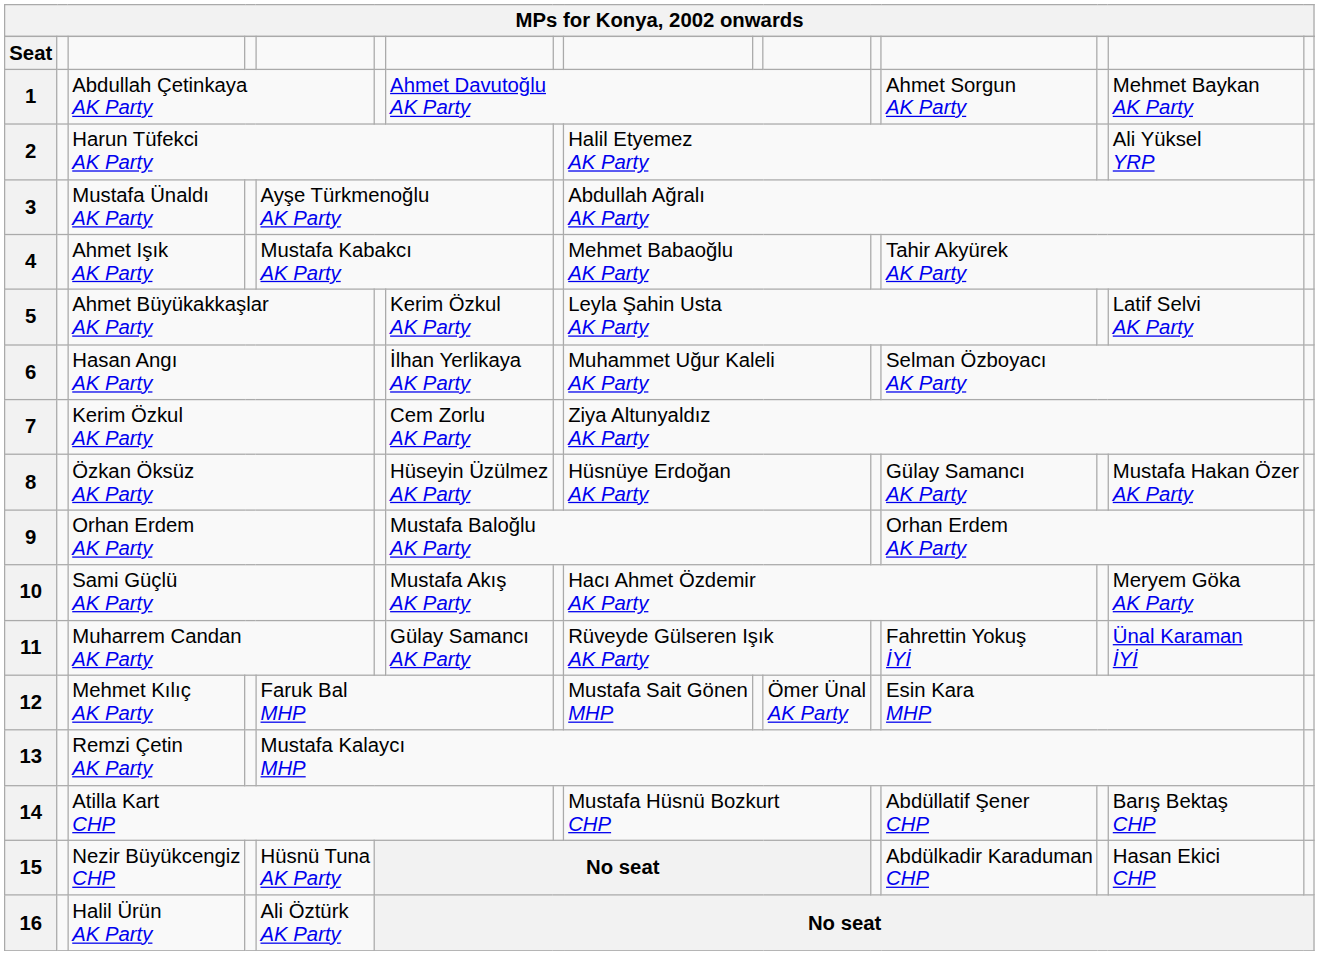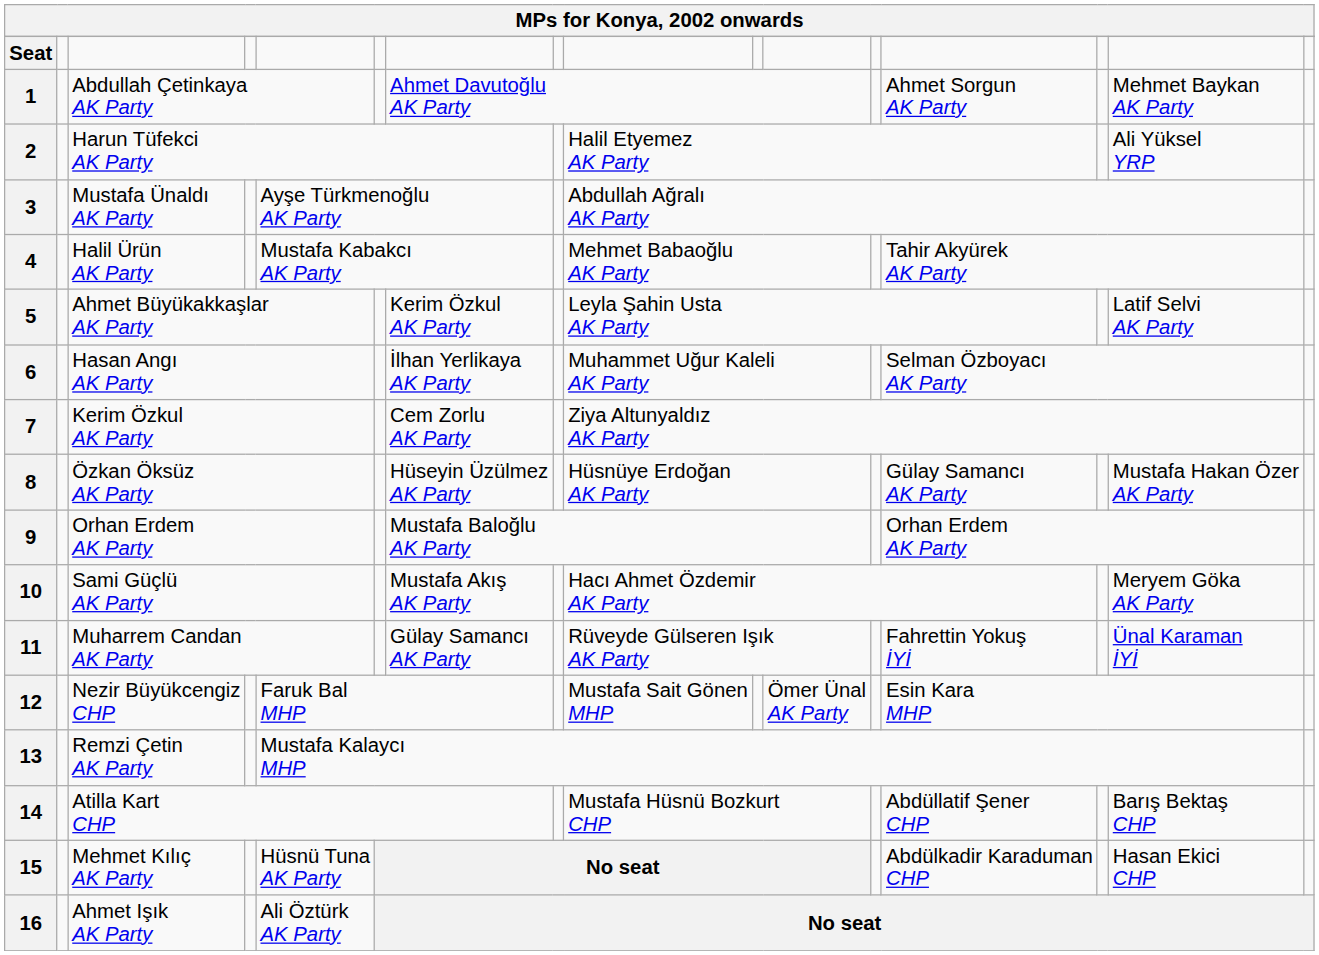(120, 261) Ahmet Işık AK Party -> (117, 261) Halil Ürün AK Party
(132, 702) Mehmet Kılıç AK Party -> (156, 702) Nezir Büyükcengiz CHP
(156, 867) Nezir Büyükcengiz CHP -> (132, 867) Mehmet Kılıç AK Party
(117, 922) Halil Ürün AK Party -> (120, 922) Ahmet Işık AK Party
